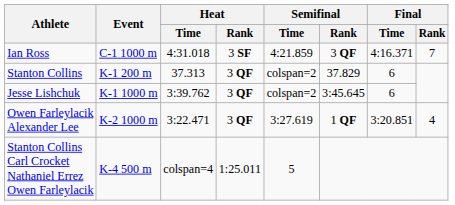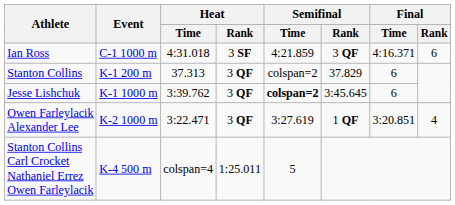(432, 53) 7 -> (434, 53) 6
(292, 93) normal -> (293, 93) bold
